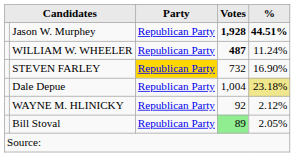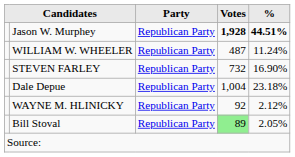(237, 50) bold -> (237, 50) normal
(176, 68) gold background -> (176, 68) no background
(270, 86) khaki background -> (270, 86) no background
